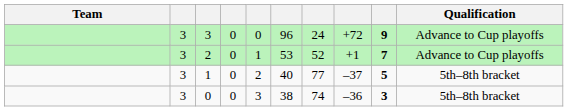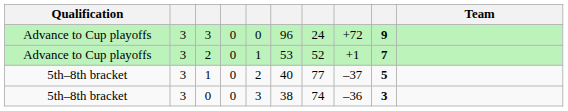columns swapped: (87, 14) <-> (480, 14)
